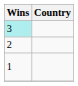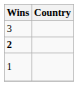(9, 28) paleturquoise background -> (9, 28) no background
(9, 45) normal -> (9, 45) bold
